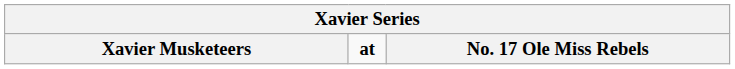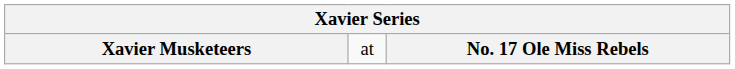(367, 48) bold -> (367, 48) normal
